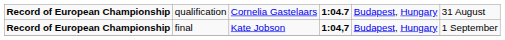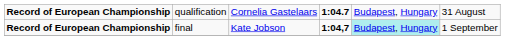(396, 27) no background -> (396, 27) paleturquoise background
